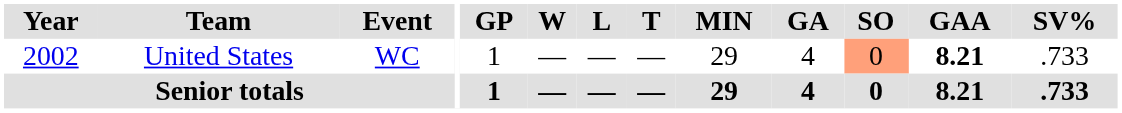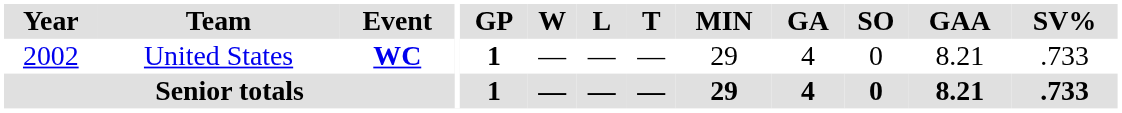(397, 55) normal -> (397, 55) bold
(494, 55) normal -> (494, 55) bold
(876, 55) lightsalmon background -> (876, 55) no background
(960, 55) bold -> (960, 55) normal
